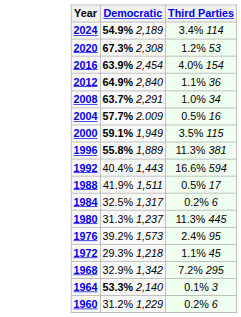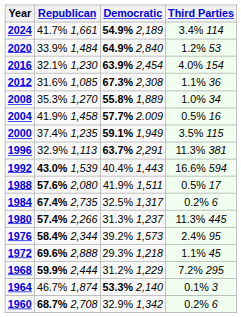+ column: (67, 14)
(133, 48) 67.3% 2,308 -> (133, 48) 64.9% 2,840
(133, 82) 64.9% 2,840 -> (133, 82) 67.3% 2,308
(133, 99) 63.7% 2,291 -> (133, 99) 55.8% 1,889
(133, 150) 55.8% 1,889 -> (133, 150) 63.7% 2,291
(133, 270) 32.9% 1,342 -> (133, 270) 31.2% 1,229
(133, 304) 31.2% 1,229 -> (133, 304) 32.9% 1,342
